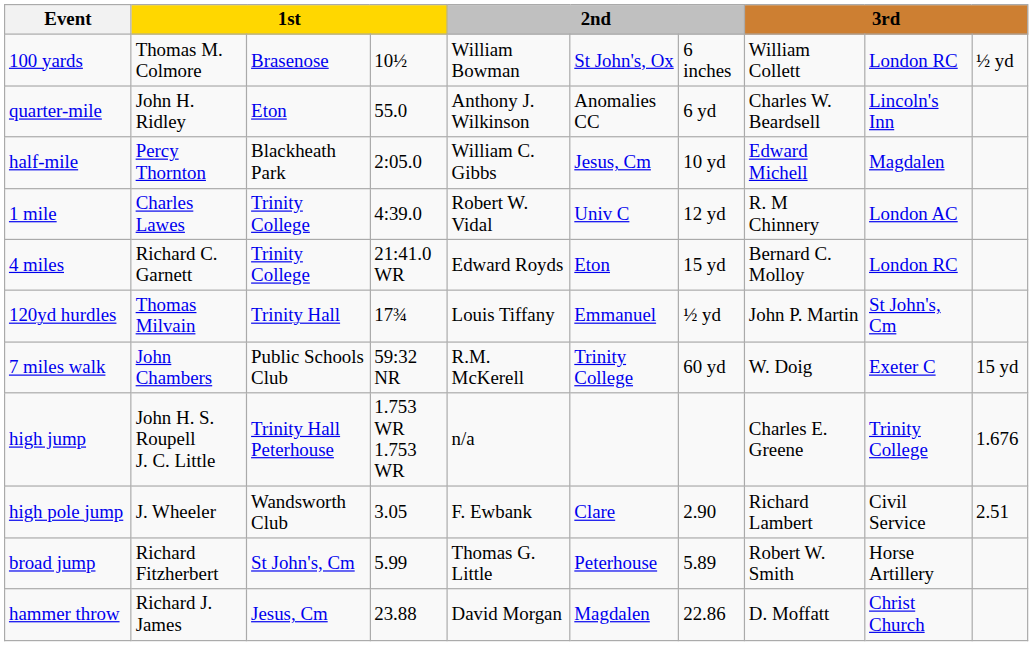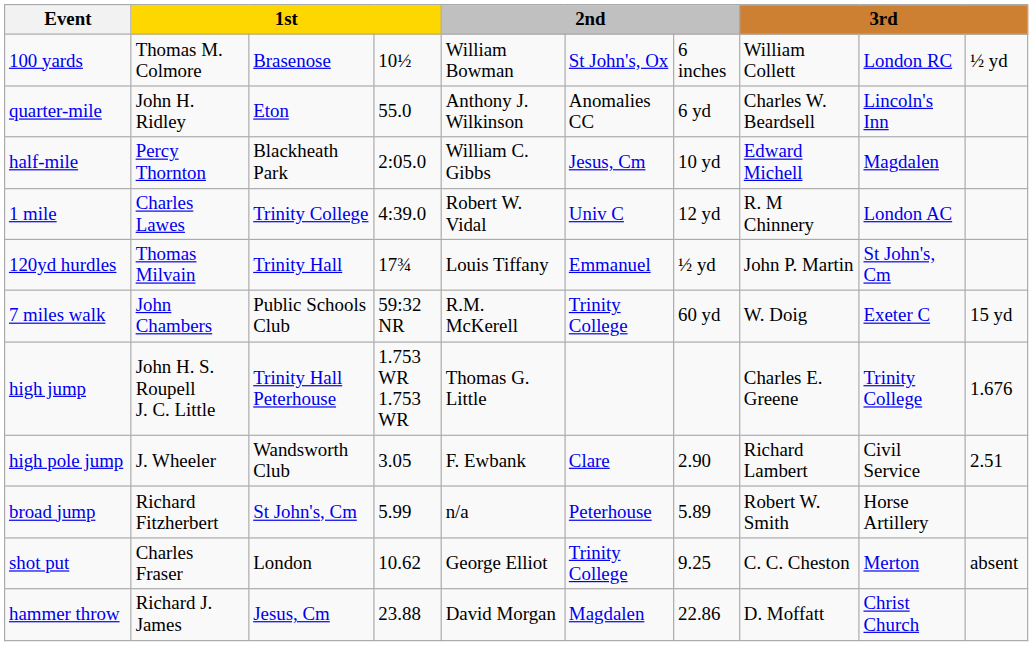- row: (36, 264)
(463, 439) n/a -> (488, 388) Thomas G. Little
(494, 563) Thomas G. Little -> (457, 511) n/a
+ row: (39, 563)
